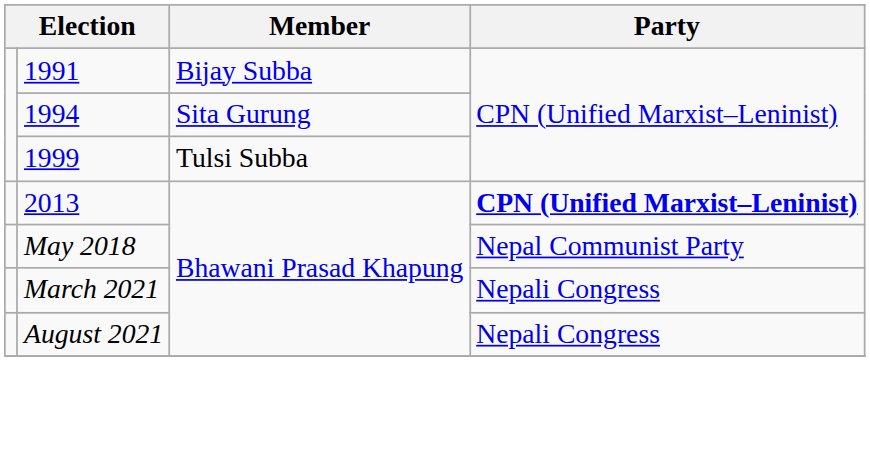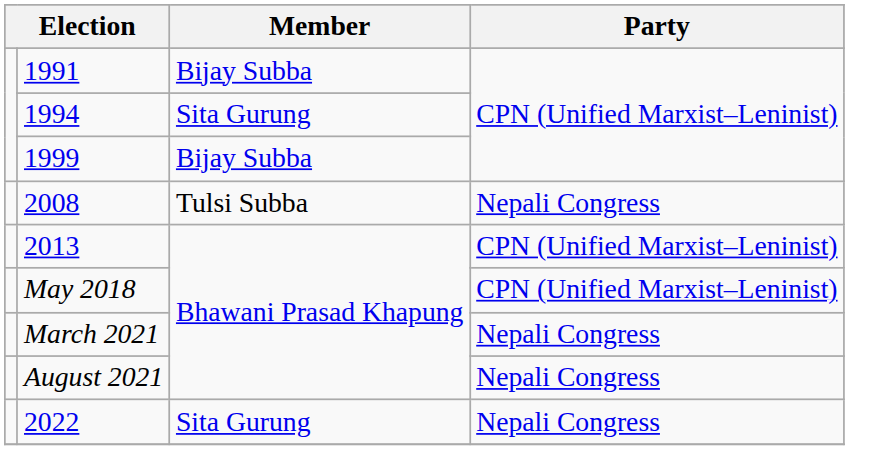(242, 158) Tulsi Subba -> (244, 158) Bijay Subba
+ row: (52, 202)
(667, 202) bold -> (657, 245) normal
(610, 245) Nepal Communist Party -> (657, 289) CPN (Unified Marxist–Leninist)
+ row: (52, 421)
